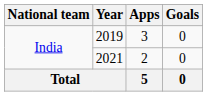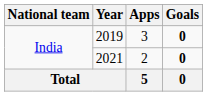(182, 36) normal -> (182, 36) bold
(182, 58) normal -> (182, 58) bold
